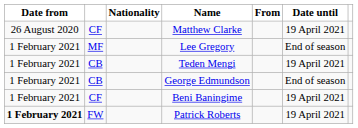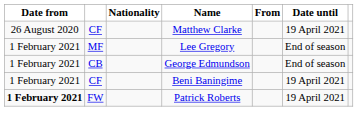- row: (207, 64)
